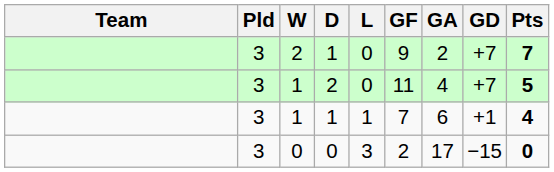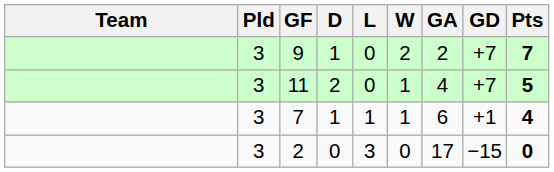columns swapped: (297, 20) <-> (403, 20)
